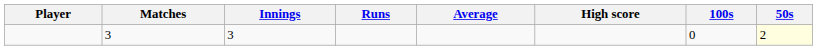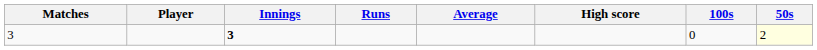columns swapped: (53, 14) <-> (163, 14)
(231, 34) normal -> (231, 34) bold
